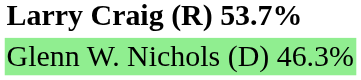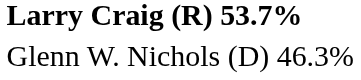(180, 56) lightgreen background -> (180, 56) no background
